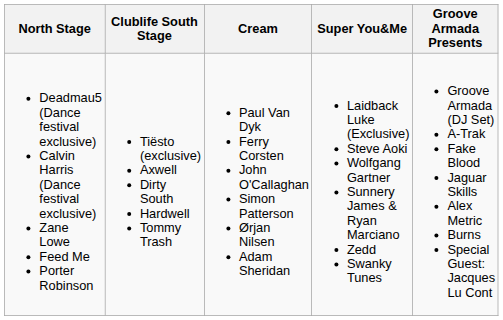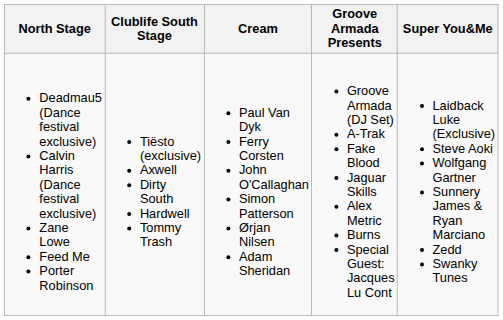columns swapped: (362, 29) <-> (455, 29)
